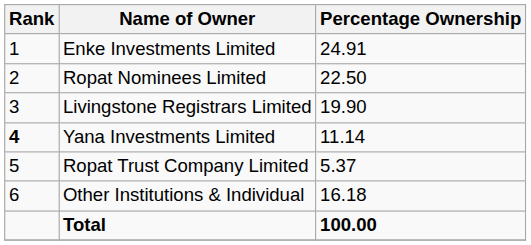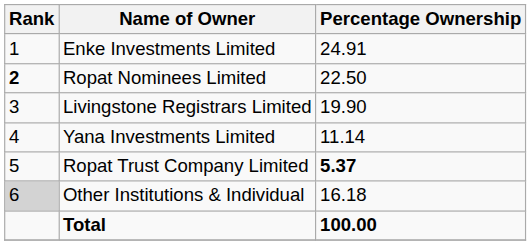(14, 78) normal -> (14, 78) bold
(14, 136) bold -> (14, 136) normal
(338, 166) normal -> (338, 166) bold
(14, 195) no background -> (14, 195) lightgrey background
